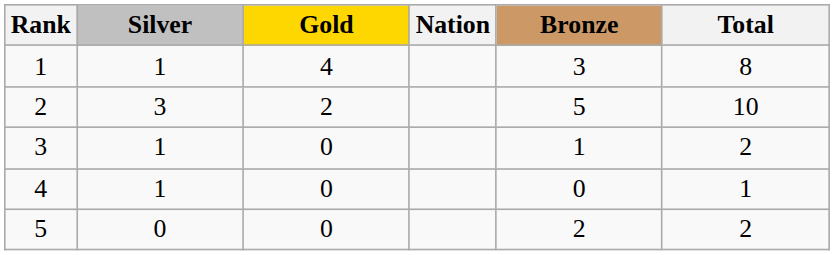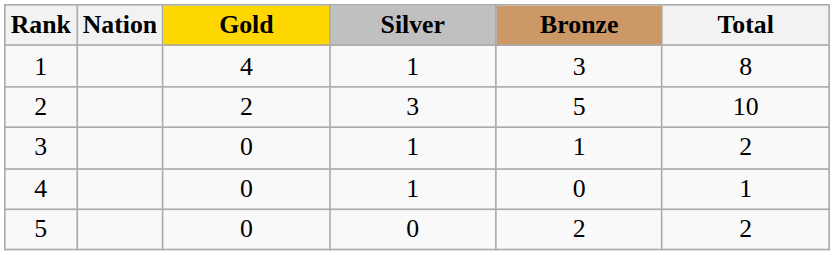columns swapped: (453, 24) <-> (160, 24)
